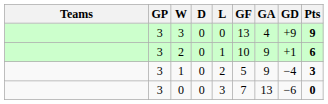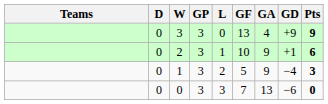columns swapped: (160, 14) <-> (202, 14)
